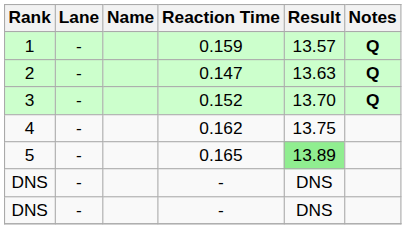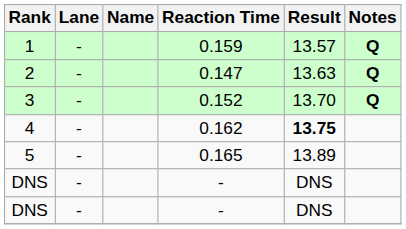(314, 127) normal -> (314, 127) bold
(314, 155) lightgreen background -> (314, 155) no background
